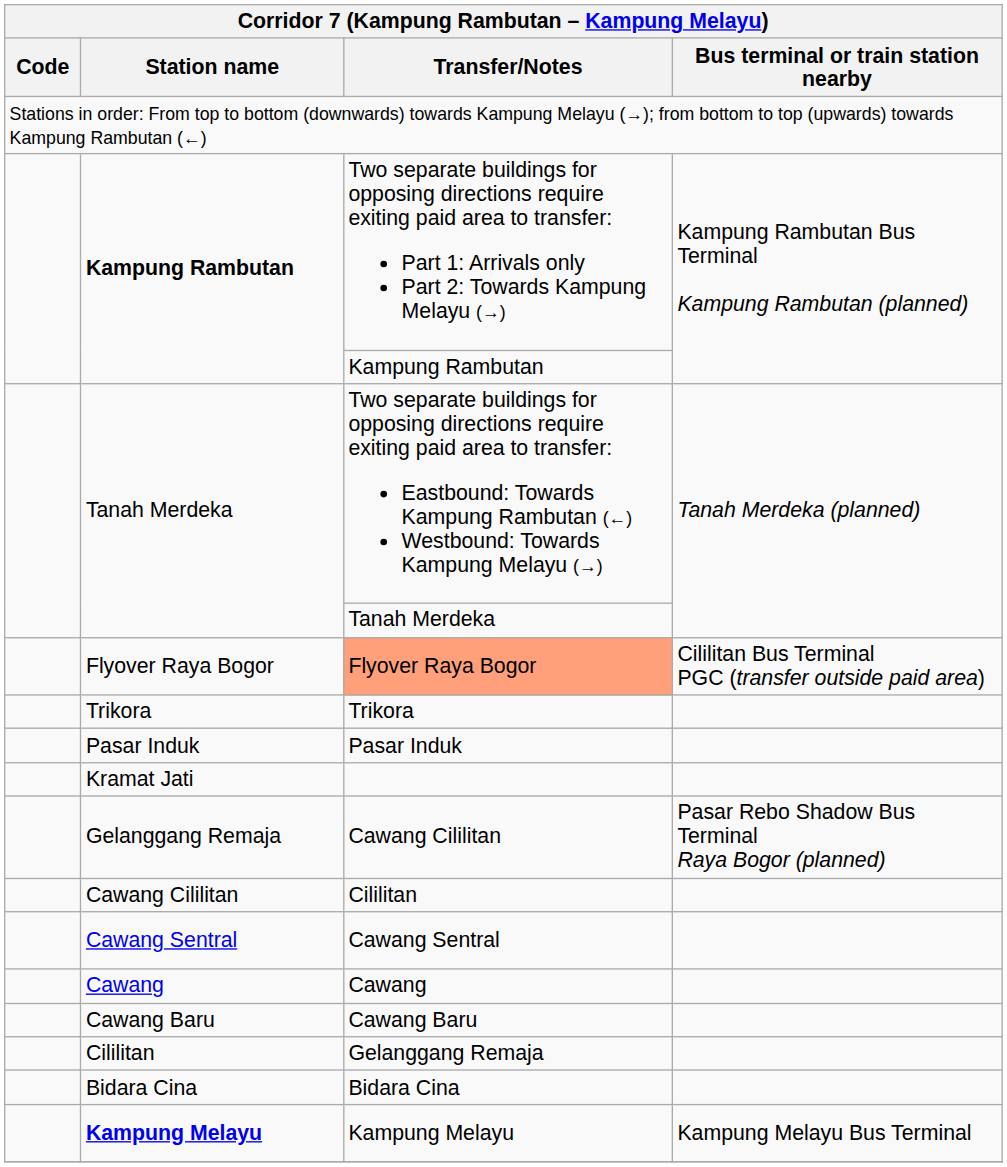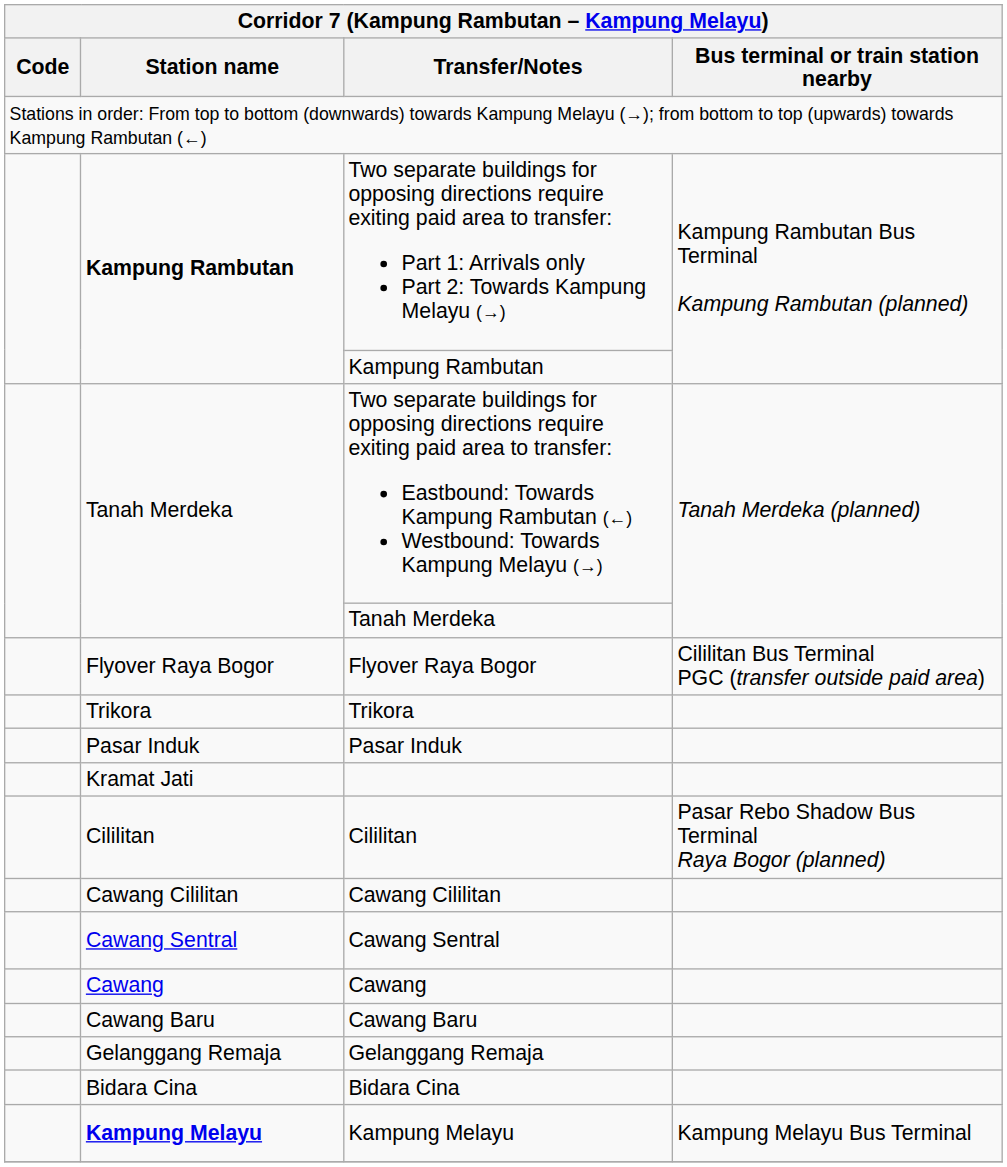(442, 665) lightsalmon background -> (442, 665) no background
(183, 836) Gelanggang Remaja -> (120, 836) Cililitan
(425, 836) Cawang Cililitan -> (383, 836) Cililitan
(383, 894) Cililitan -> (425, 894) Cawang Cililitan
(120, 1053) Cililitan -> (183, 1053) Gelanggang Remaja
